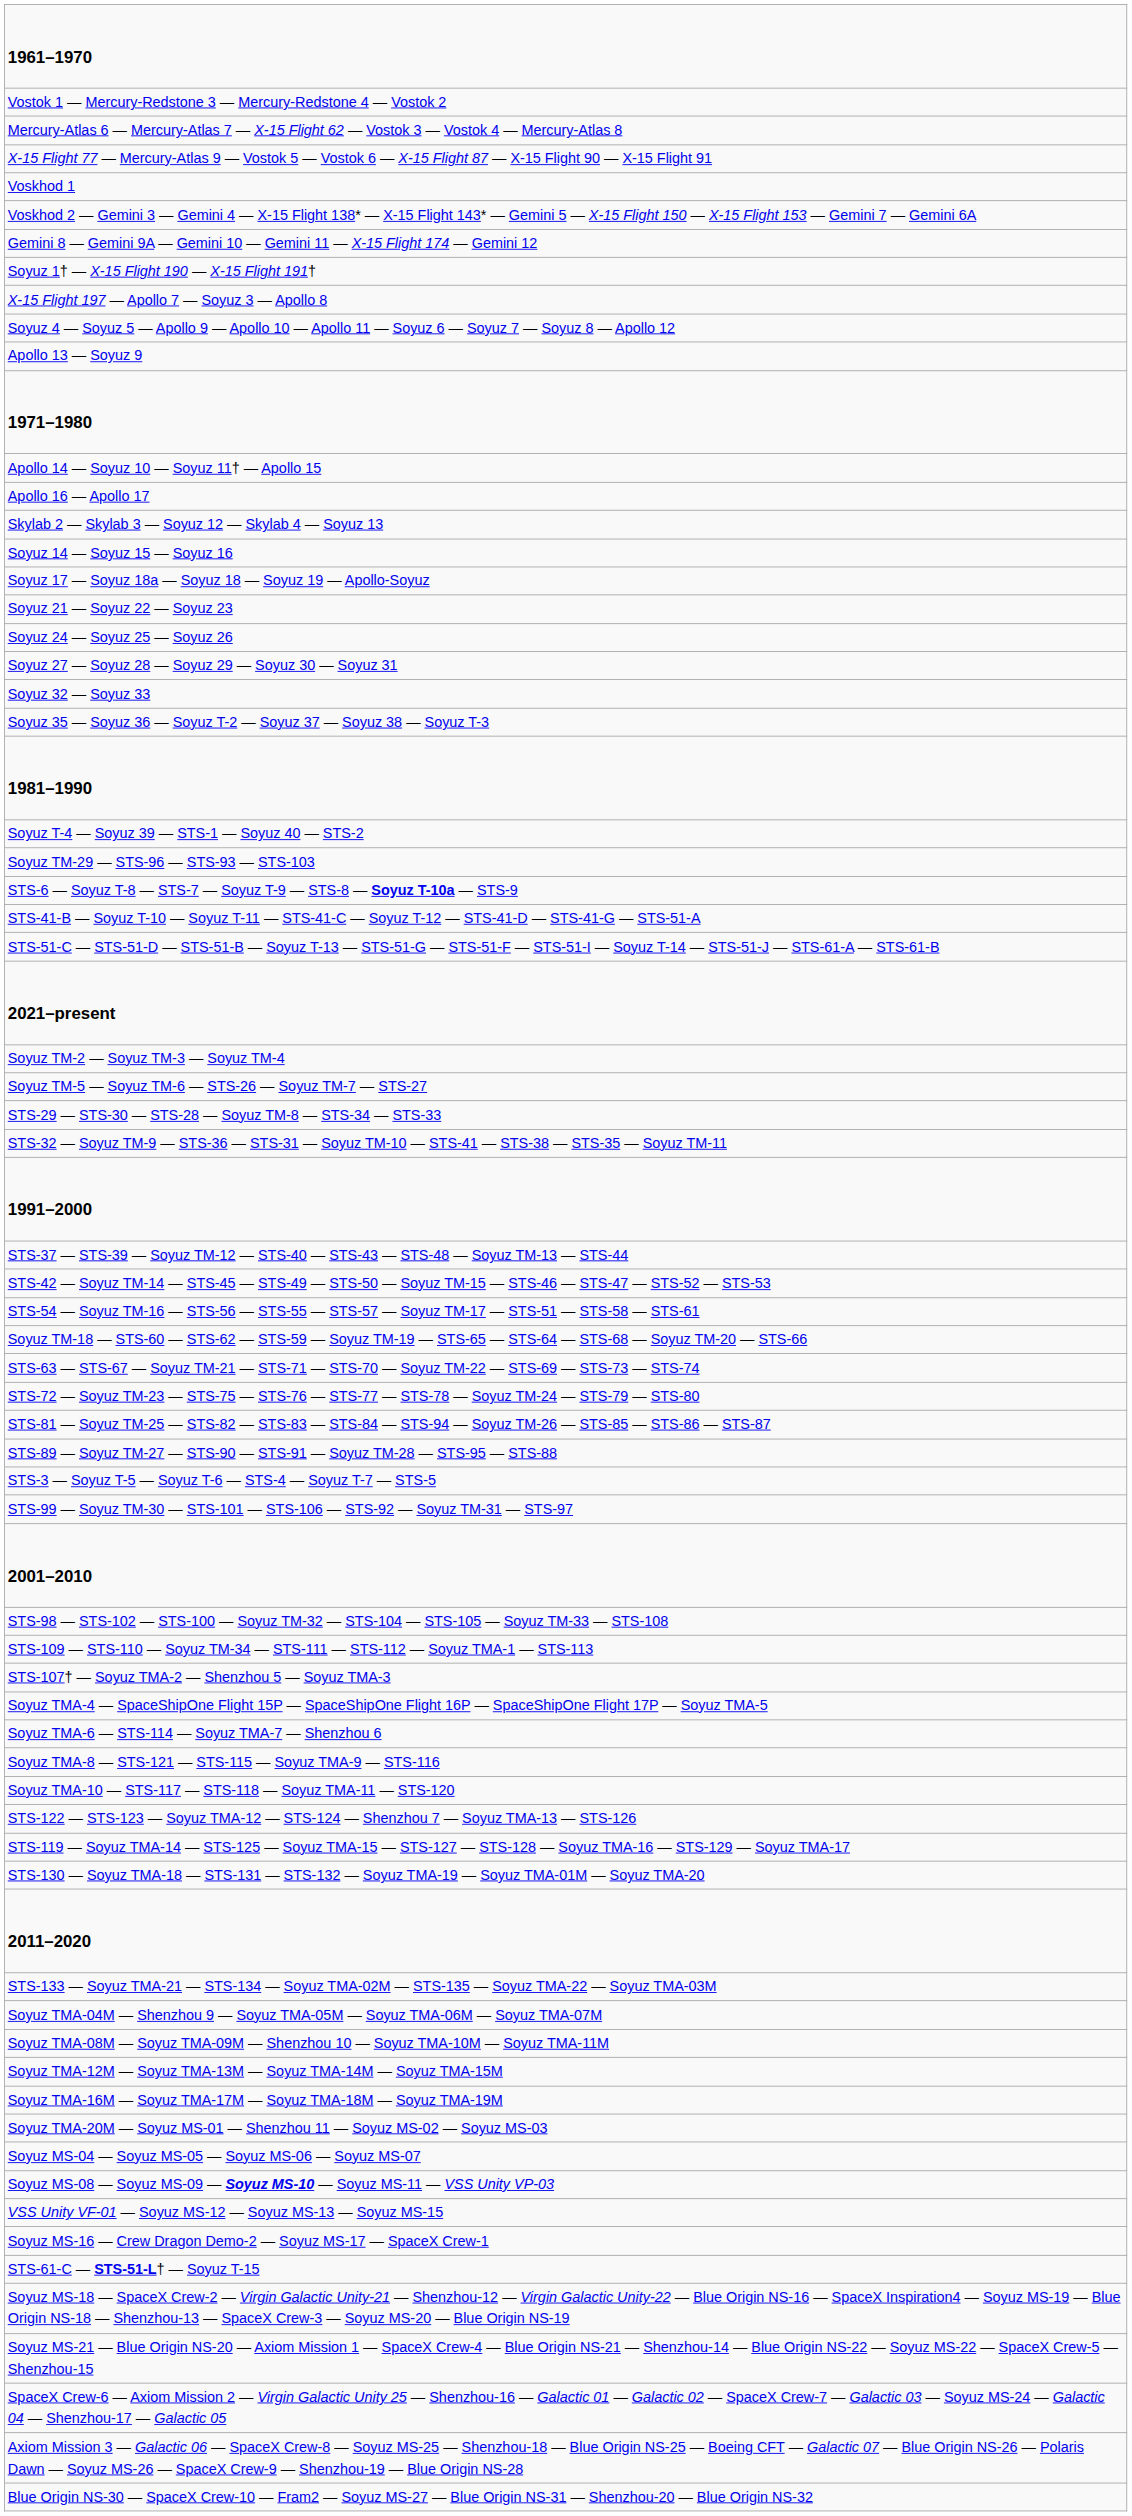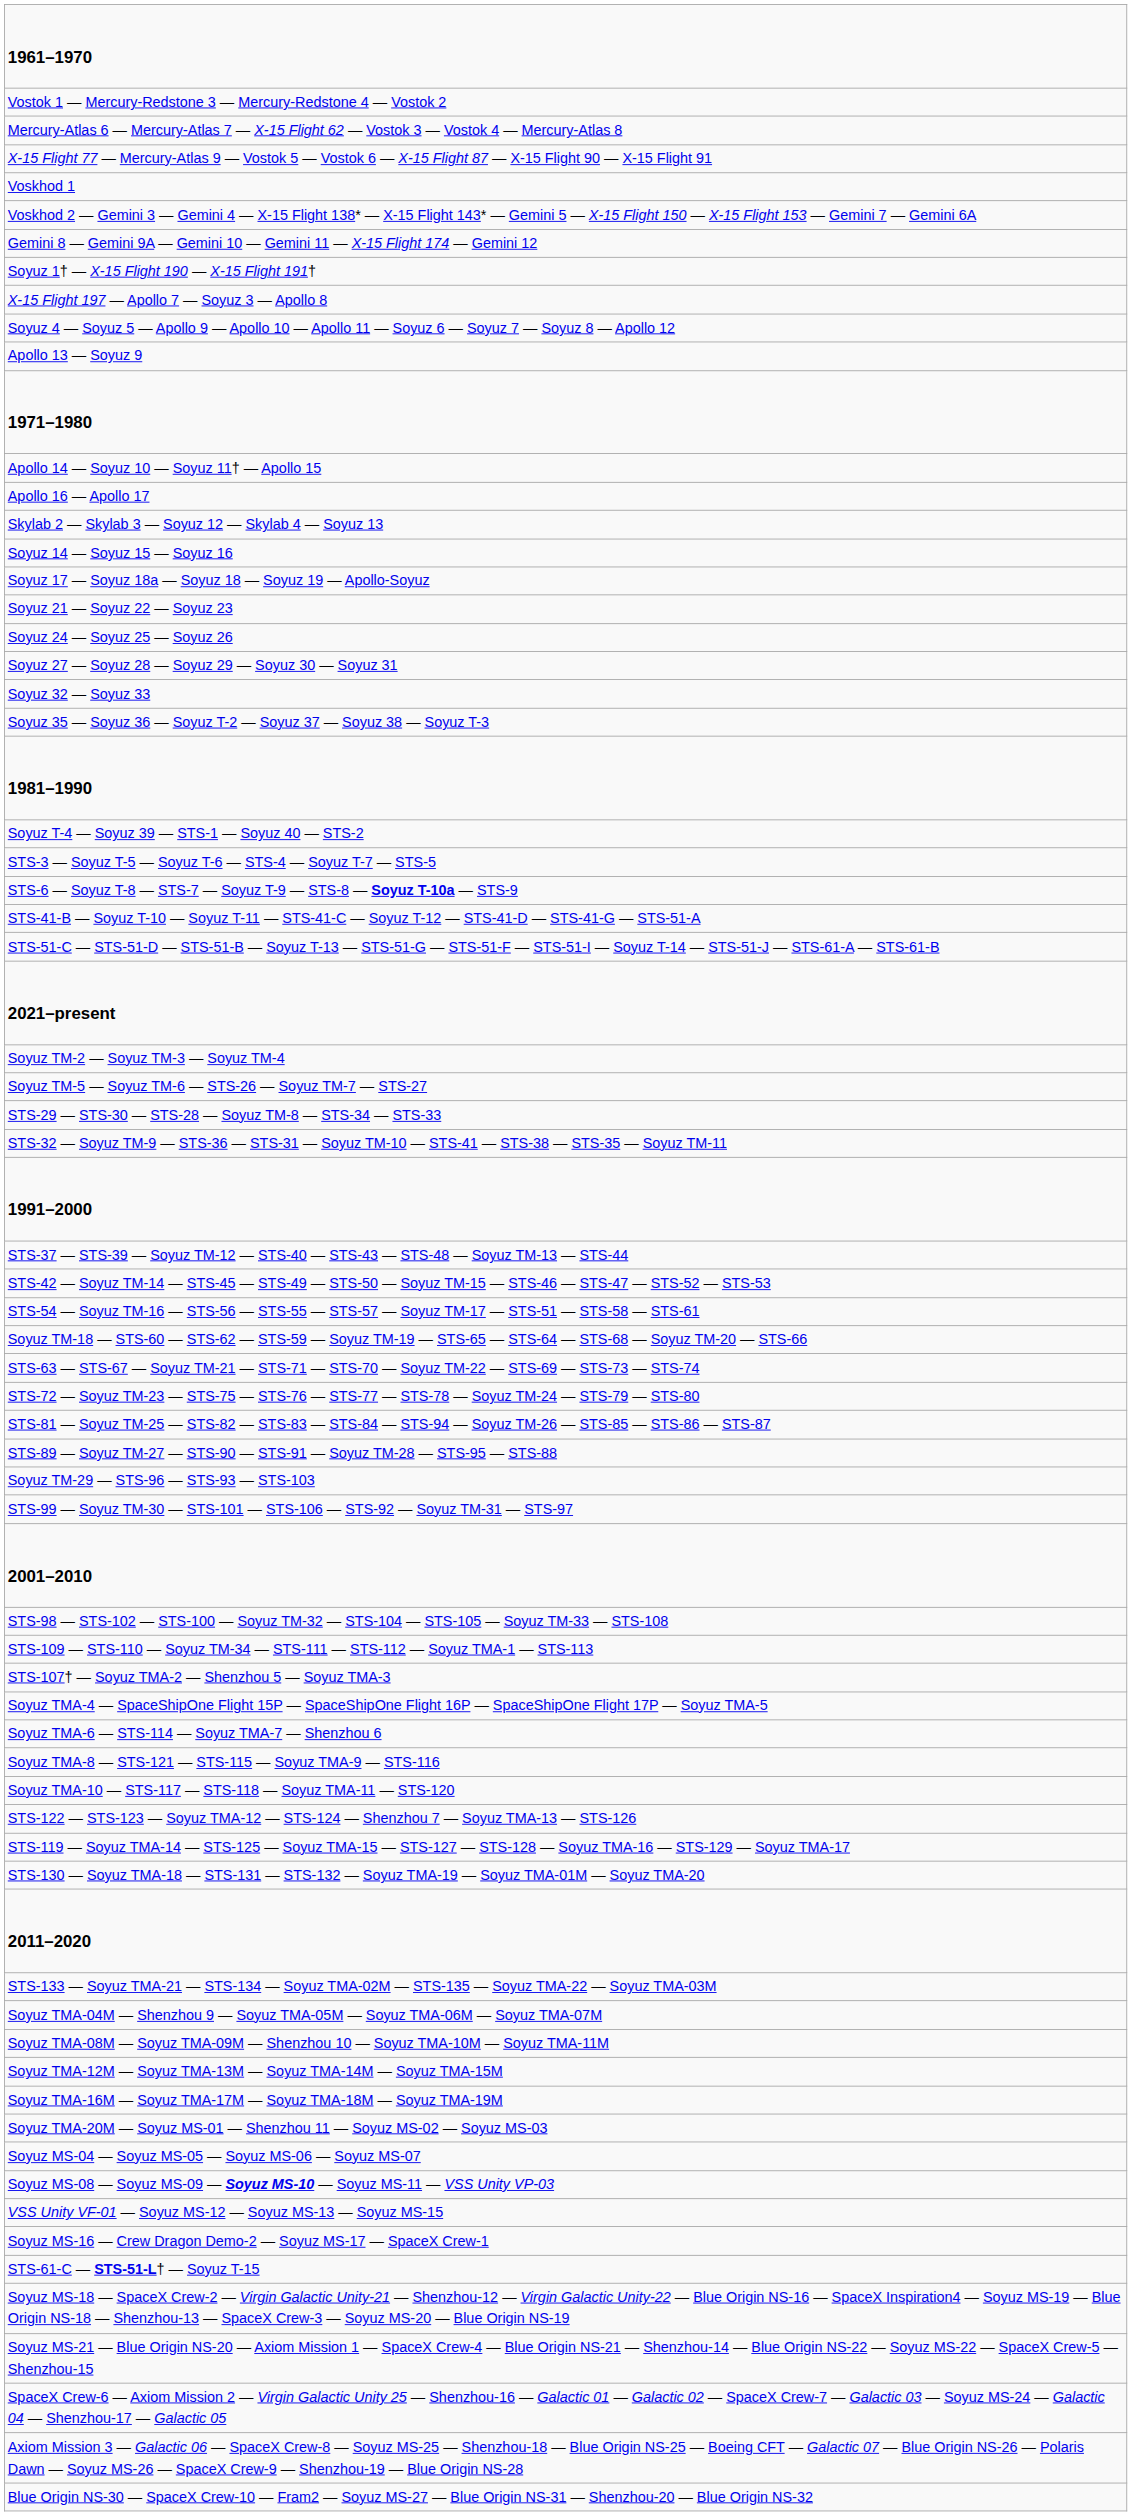(161, 862) Soyuz TM-29 — STS-96 — STS-93 — STS-103 -> (222, 862) STS-3 — Soyuz T-5 — Soyuz T-6 — STS-4 — Soyuz T-7 — STS-5
(222, 1481) STS-3 — Soyuz T-5 — Soyuz T-6 — STS-4 — Soyuz T-7 — STS-5 -> (161, 1481) Soyuz TM-29 — STS-96 — STS-93 — STS-103
